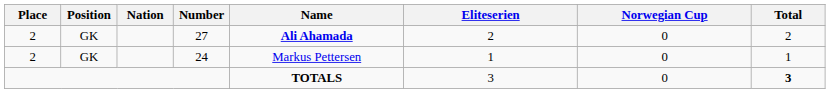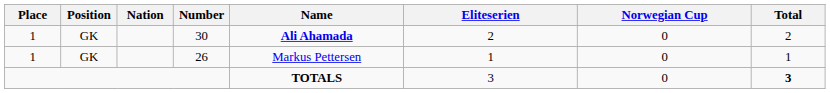(33, 36) 2 -> (33, 36) 1
(202, 36) 27 -> (202, 36) 30
(33, 57) 2 -> (33, 57) 1
(202, 57) 24 -> (202, 57) 26
